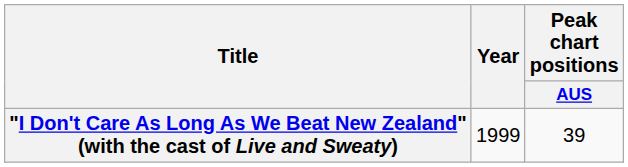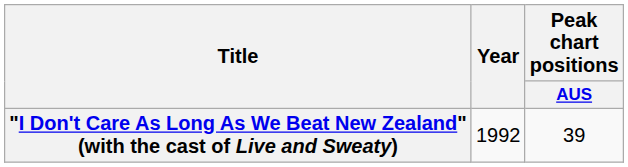(498, 135) 1999 -> (498, 135) 1992
